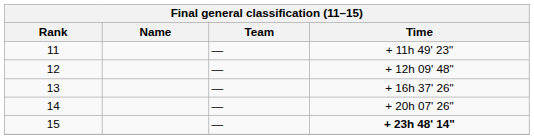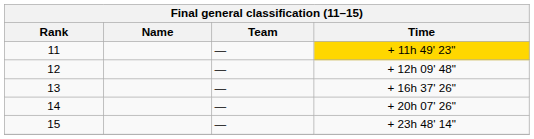(419, 50) no background -> (422, 50) gold background
(419, 124) bold -> (422, 124) normal
